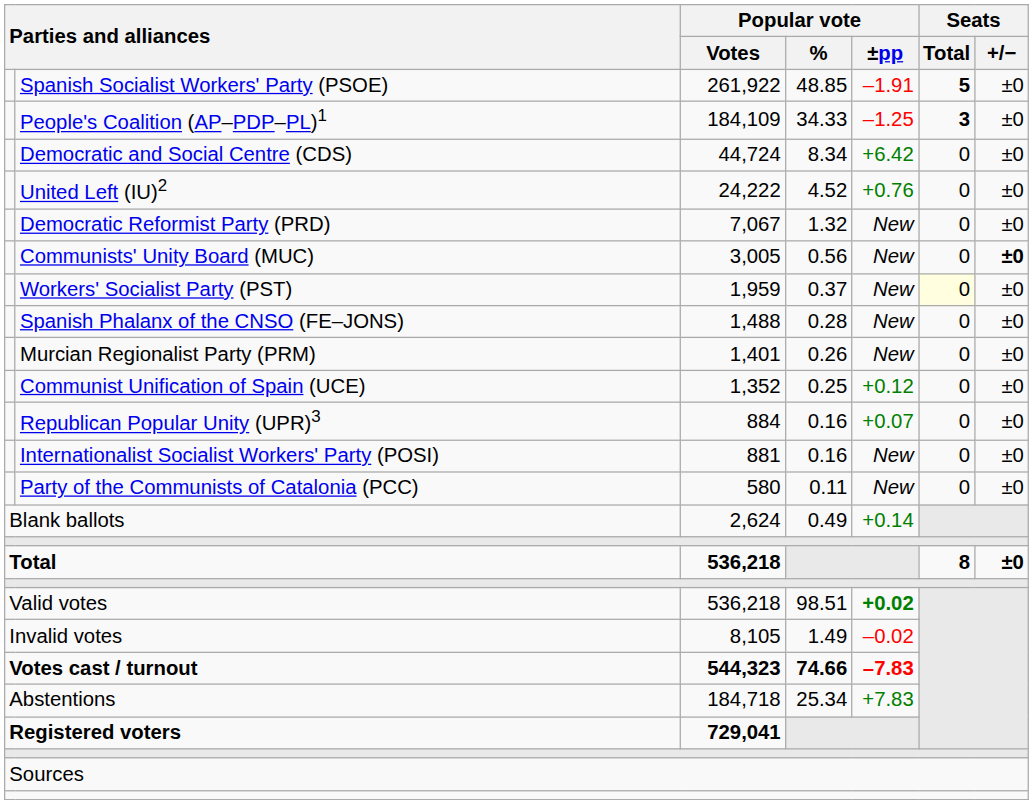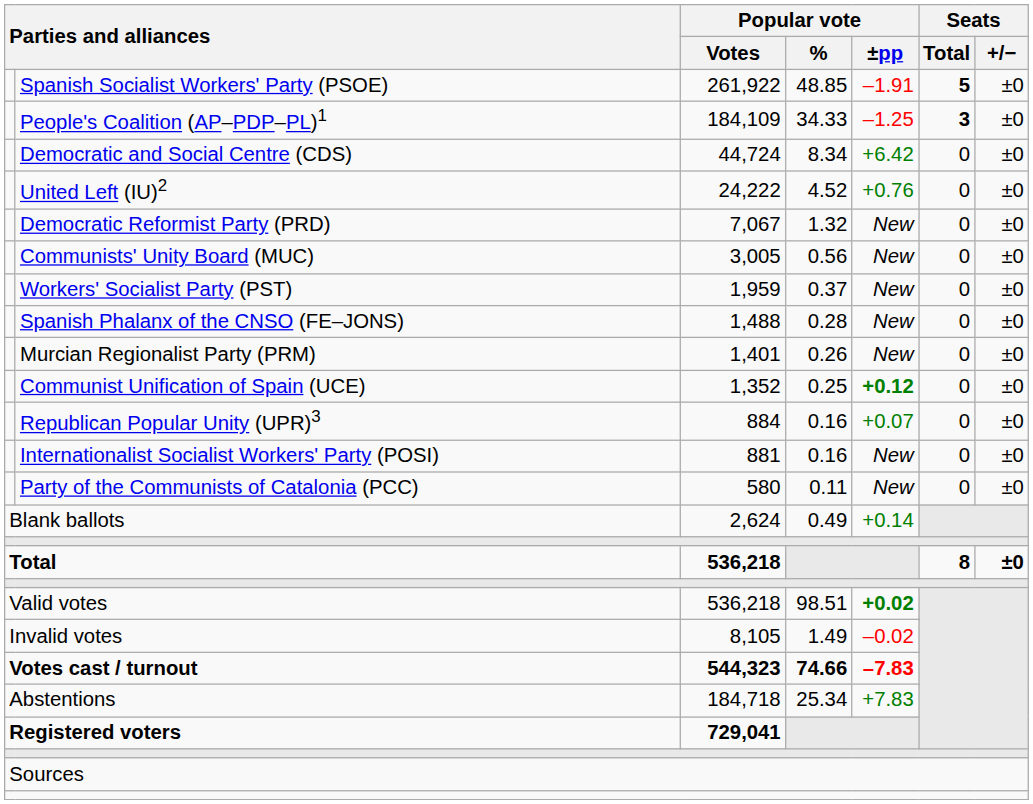(1013, 257) bold -> (1013, 257) normal
(964, 289) lightyellow background -> (964, 289) no background
(888, 386) normal -> (888, 386) bold
